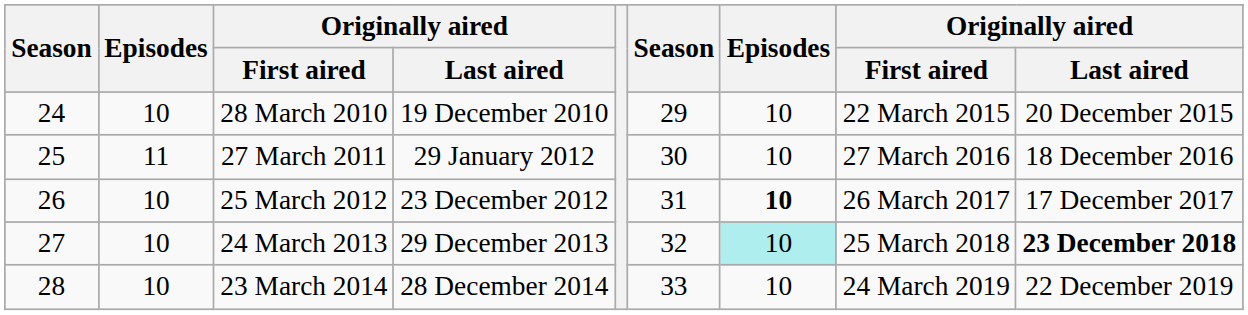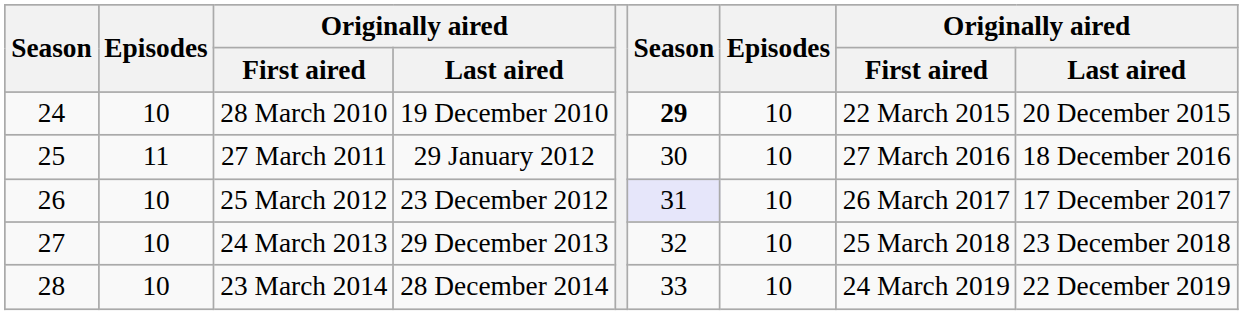(674, 112) normal -> (674, 112) bold
(674, 199) no background -> (674, 199) lavender background
(778, 199) bold -> (778, 199) normal
(778, 243) paleturquoise background -> (778, 243) no background
(1129, 243) bold -> (1127, 243) normal
